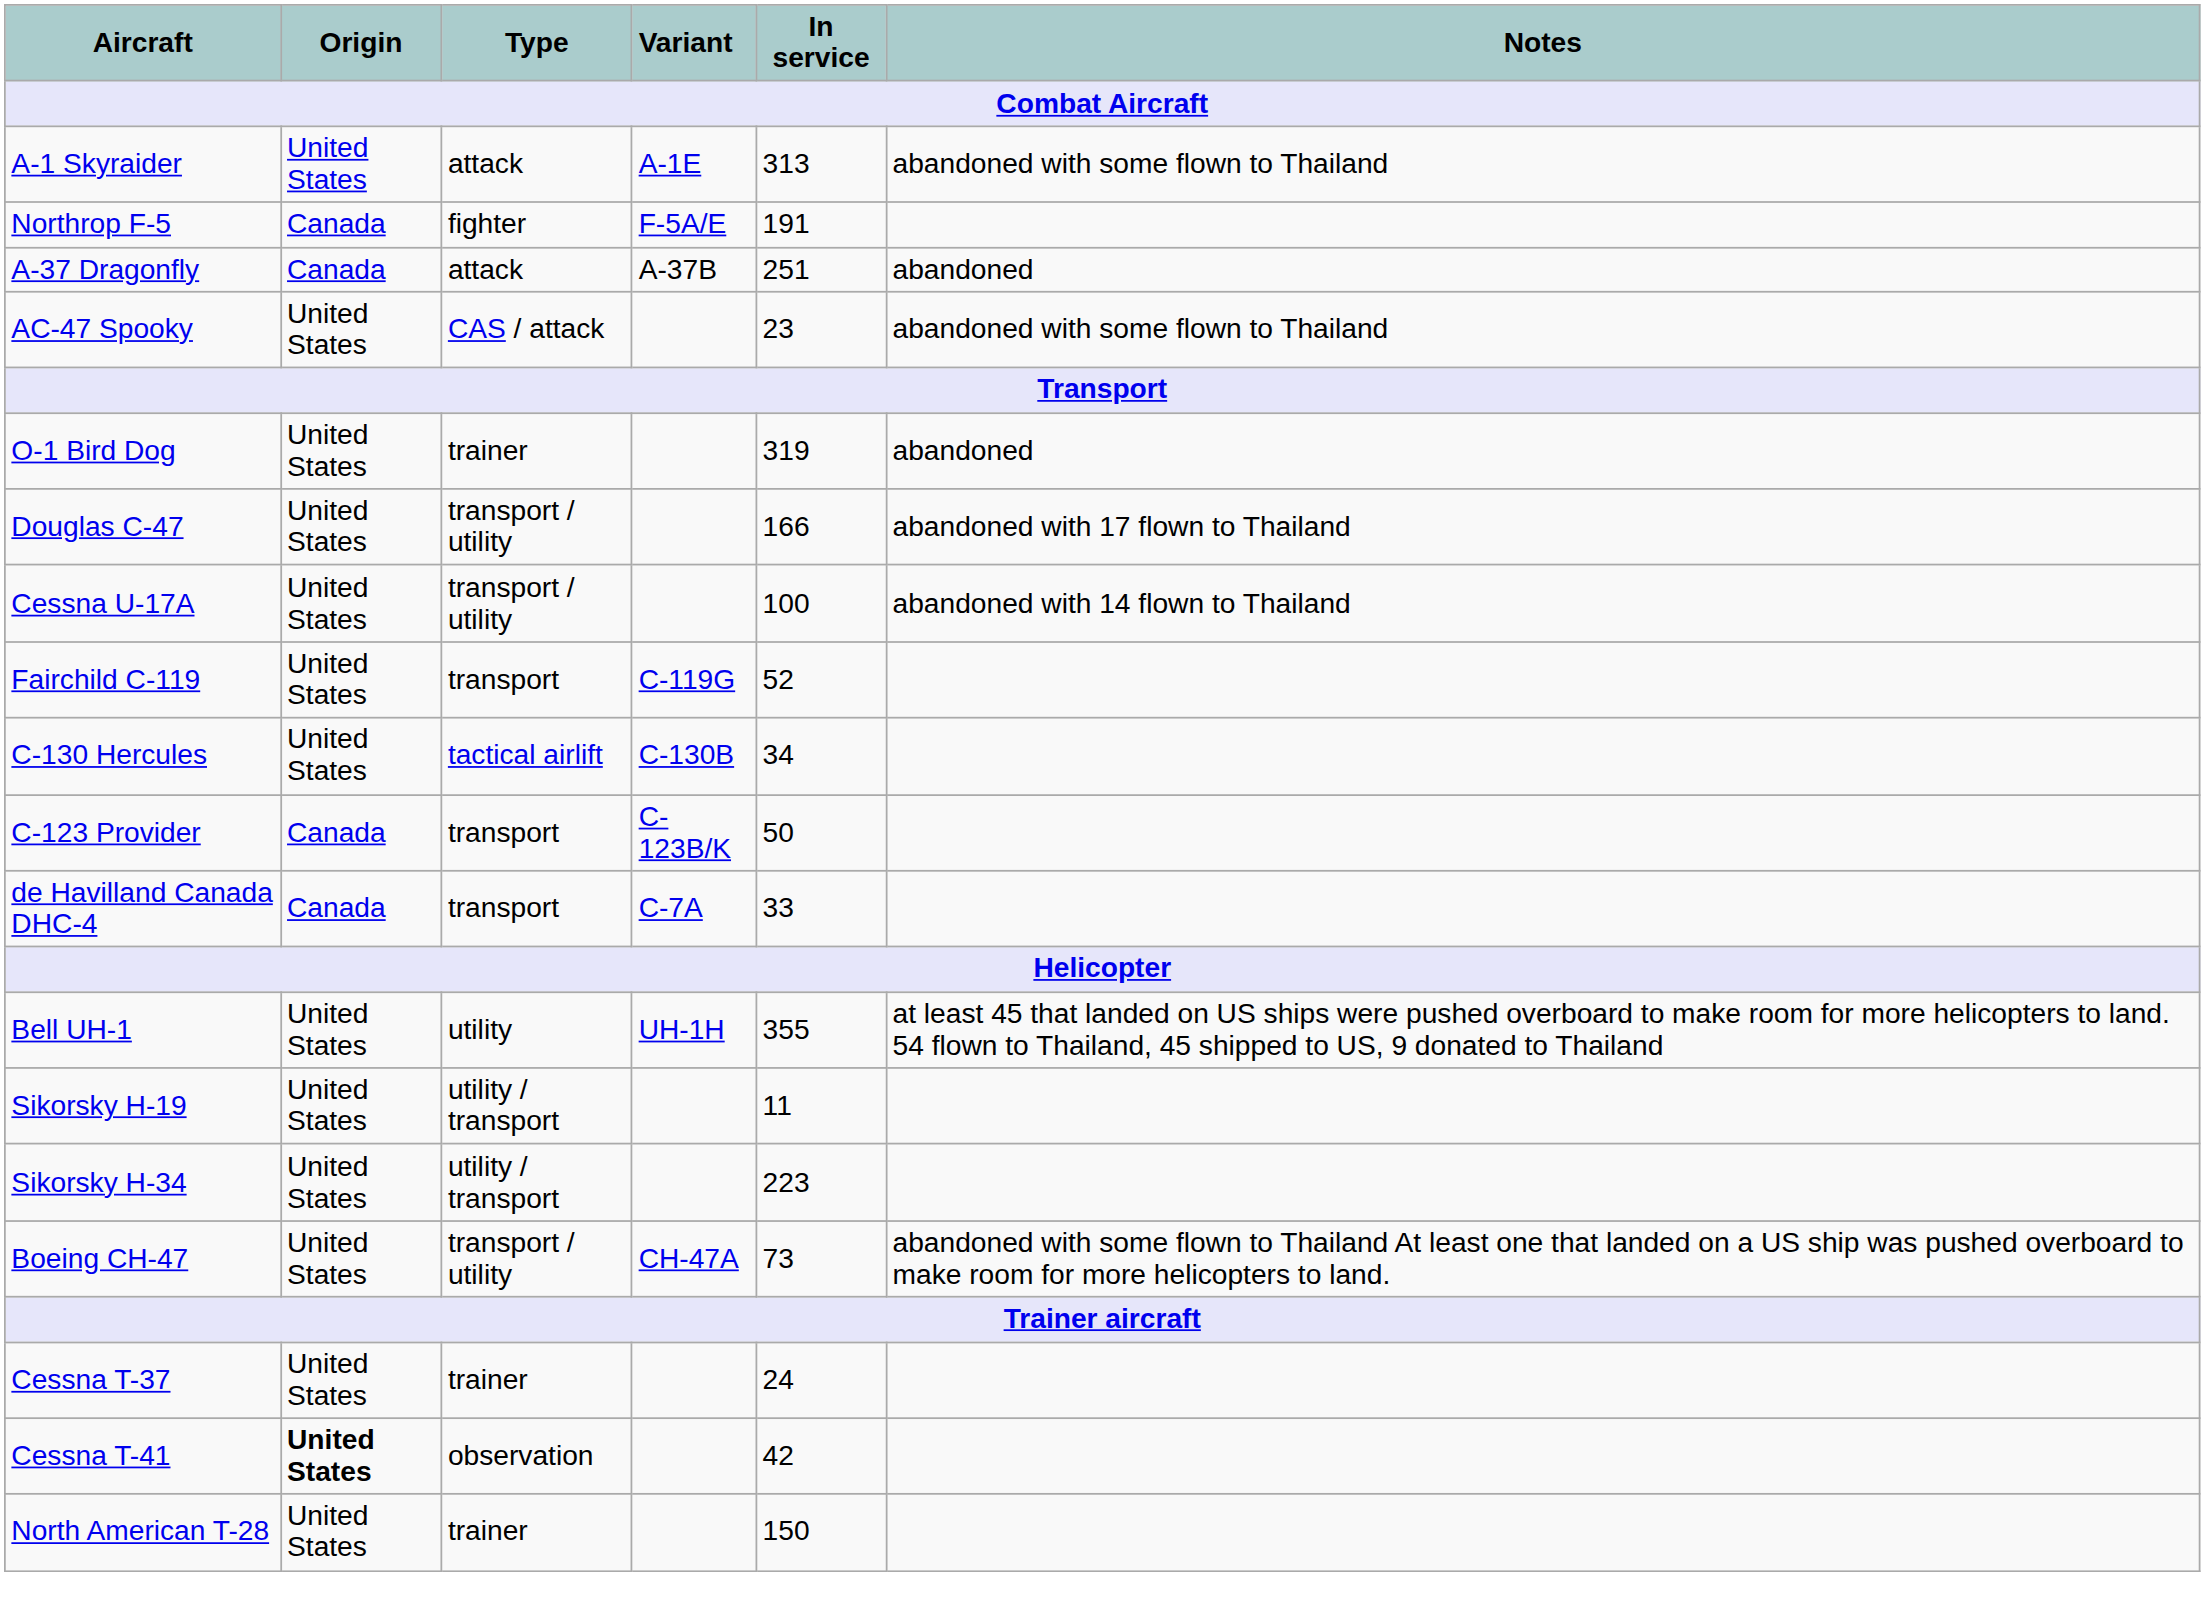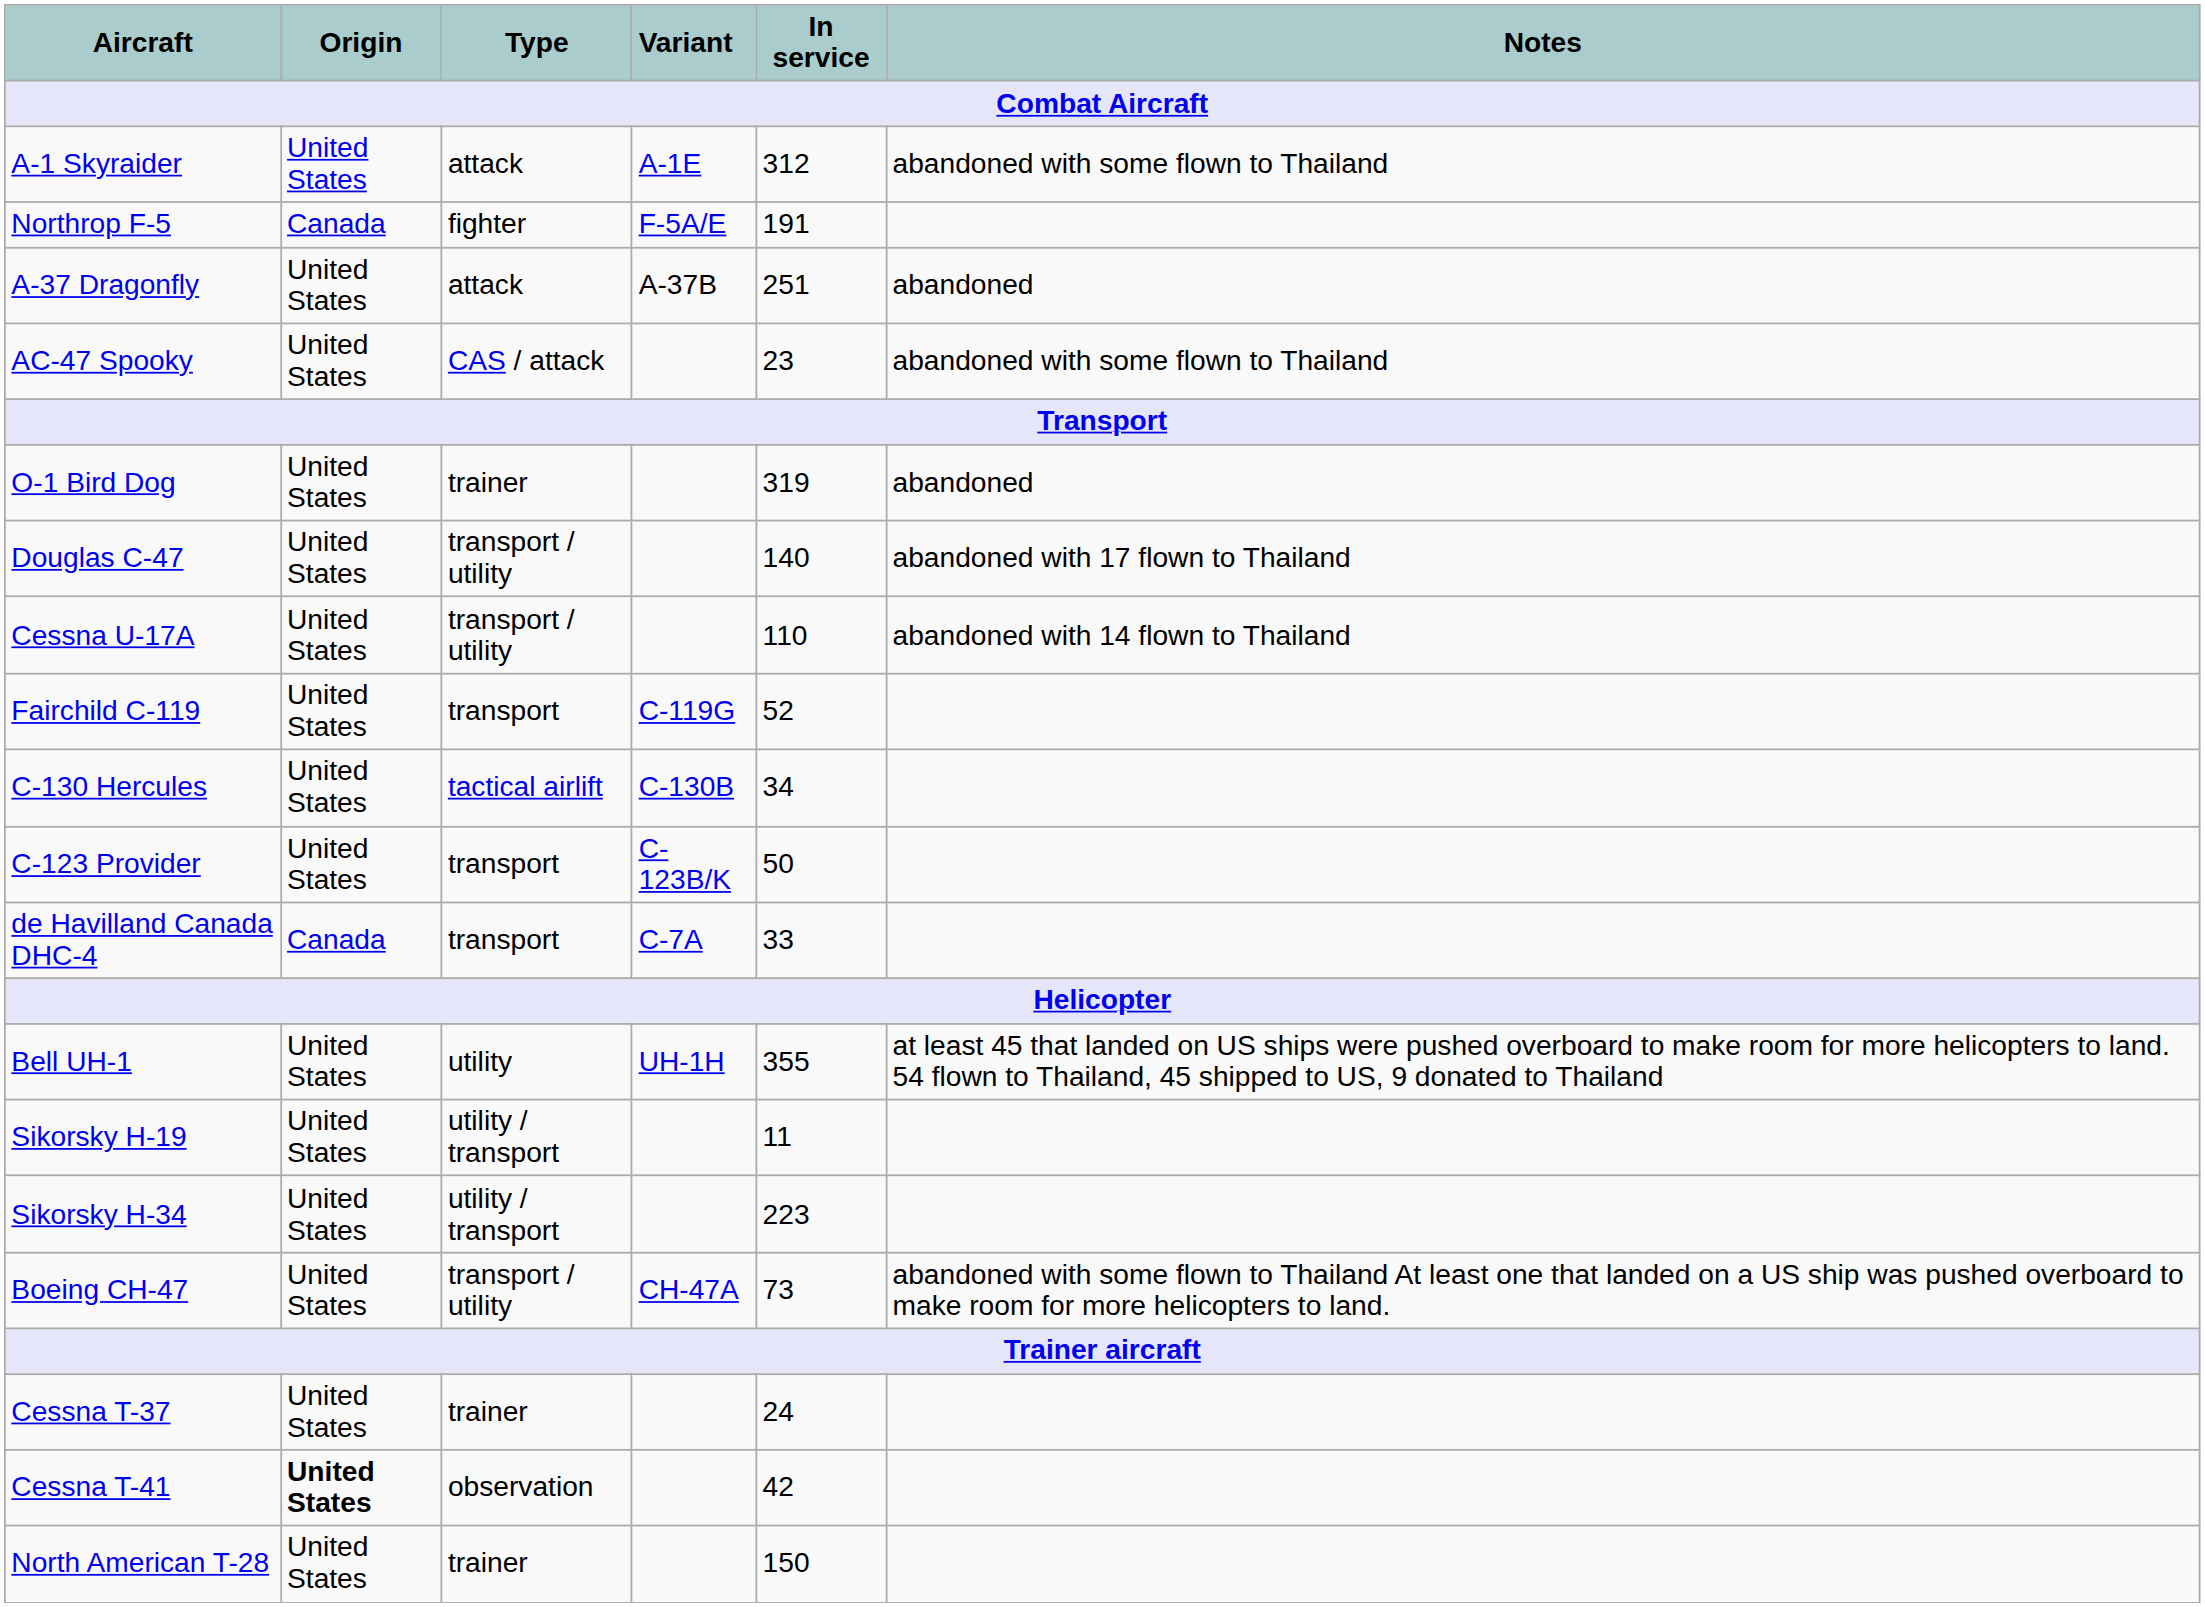(786, 163) 313 -> (786, 163) 312
(336, 268) Canada -> (328, 284) United States
(786, 526) 166 -> (786, 558) 140
(786, 603) 100 -> (785, 634) 110
(336, 832) Canada -> (328, 863) United States
